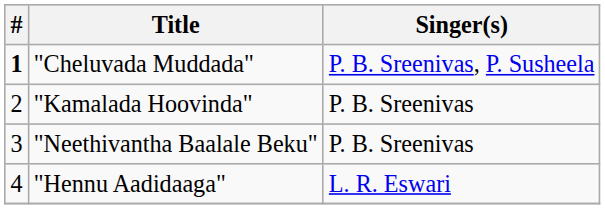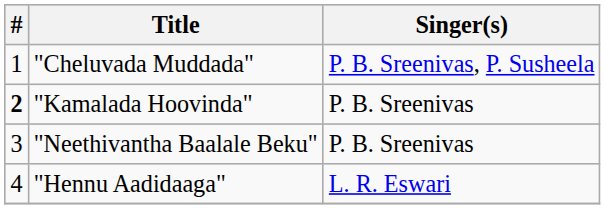(16, 64) bold -> (16, 64) normal
(16, 104) normal -> (16, 104) bold
